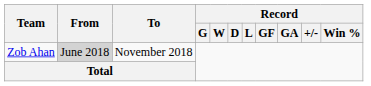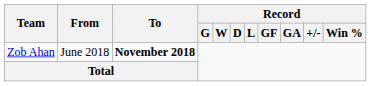(85, 52) lightgrey background -> (85, 52) no background
(154, 52) normal -> (155, 52) bold
